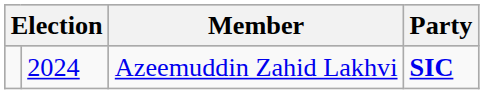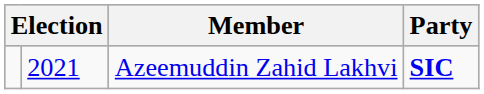(53, 66) 2024 -> (53, 66) 2021
